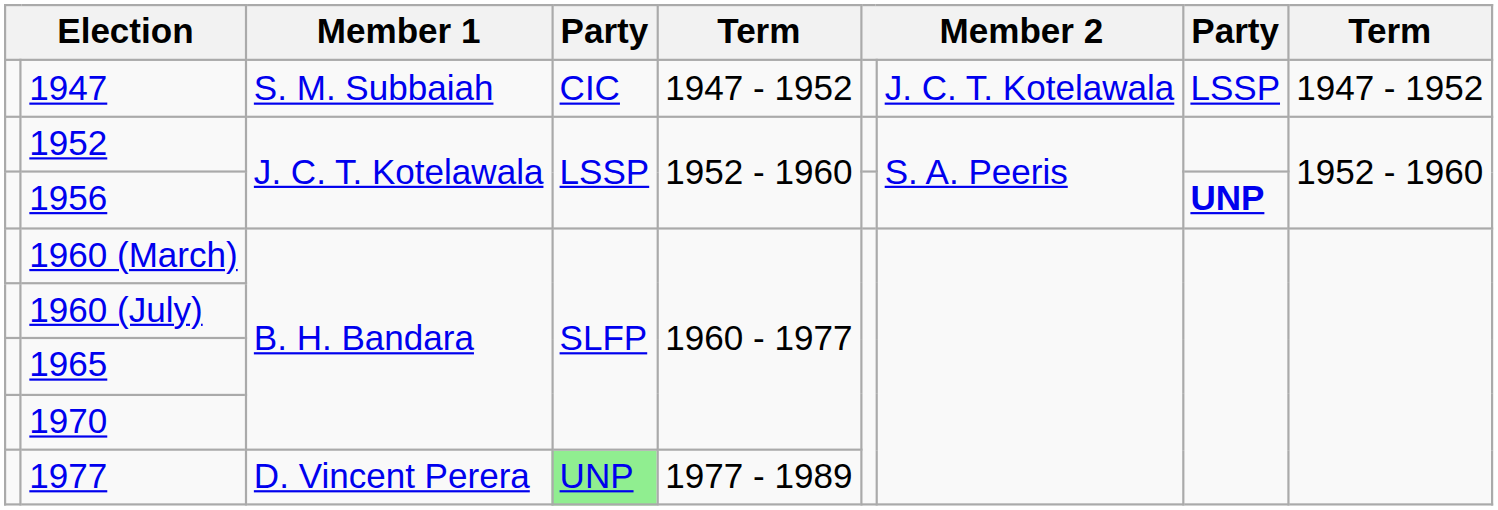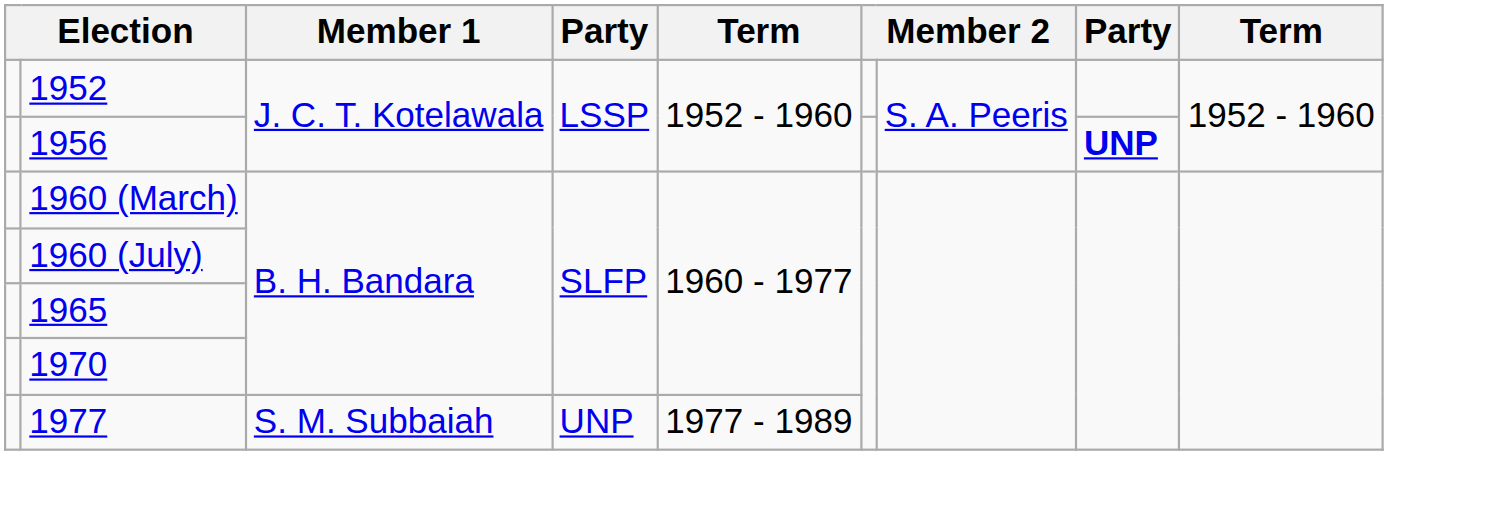- row: (68, 87)
(392, 476) D. Vincent Perera -> (374, 421) S. M. Subbaiah
(597, 476) lightgreen background -> (597, 421) no background
